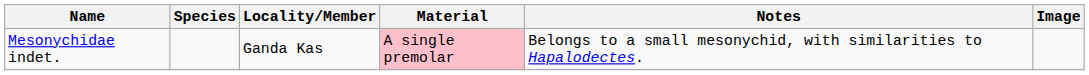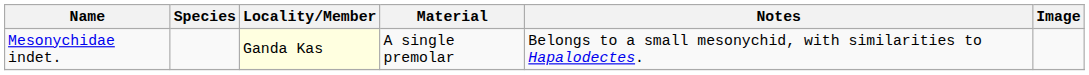(283, 49) no background -> (283, 49) lightyellow background
(419, 49) pink background -> (419, 49) no background
